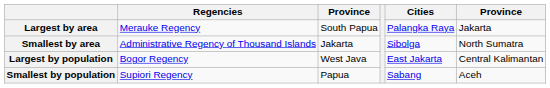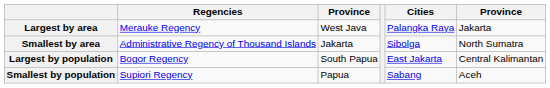(349, 28) South Papua -> (344, 28) West Java
(344, 59) West Java -> (349, 59) South Papua
